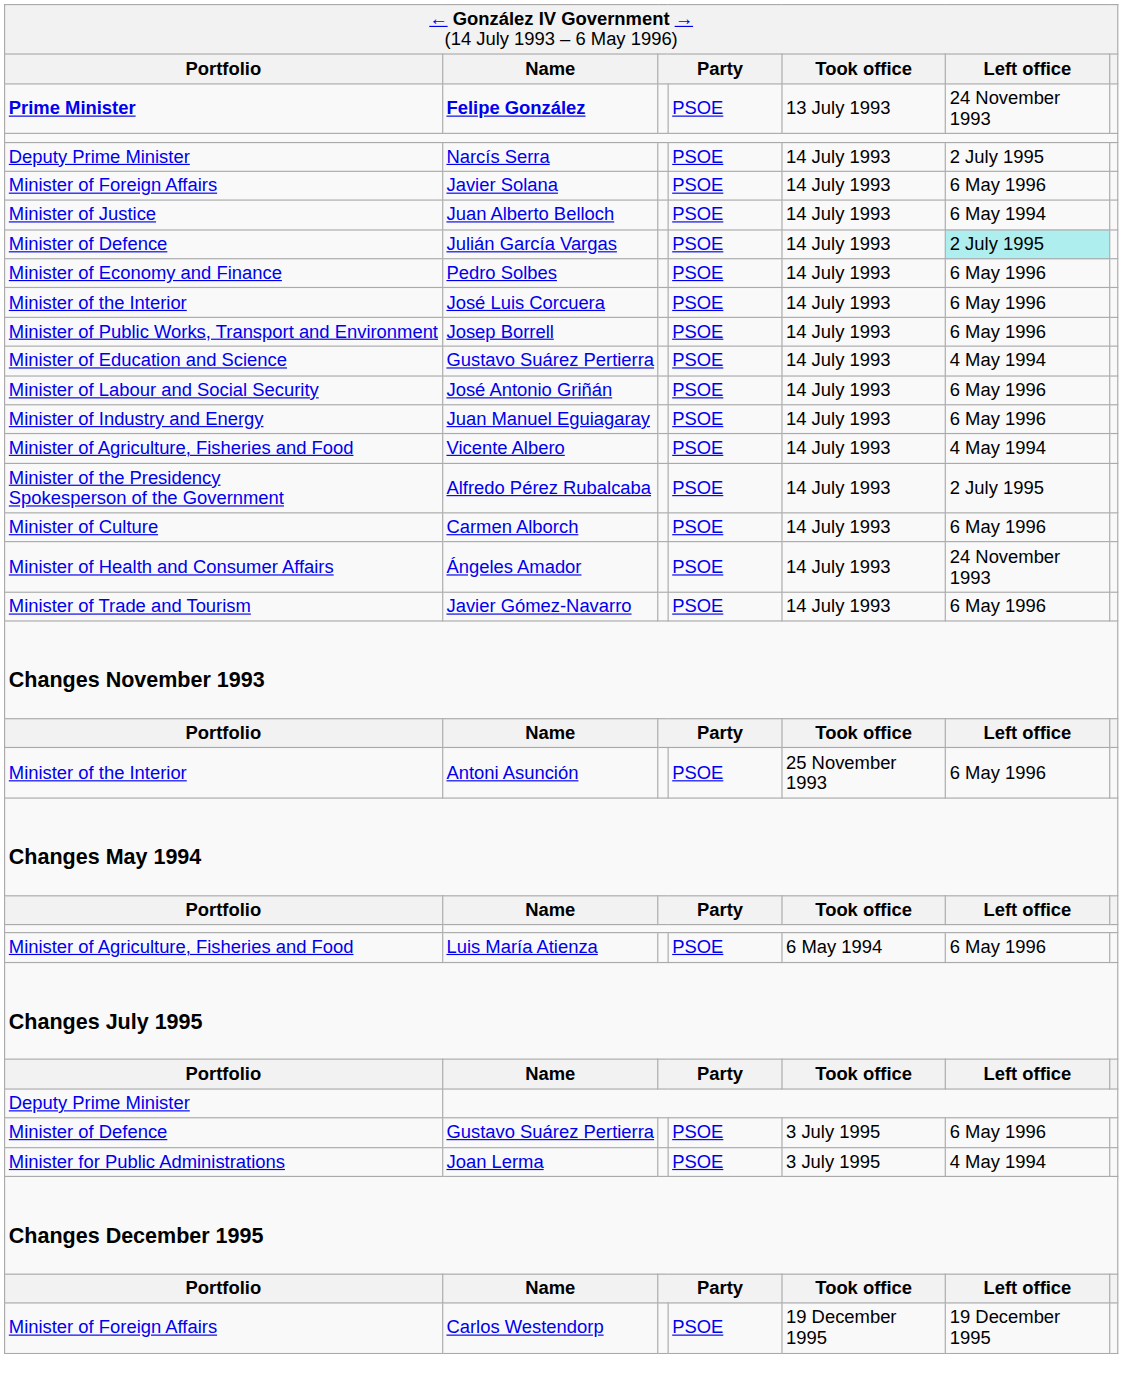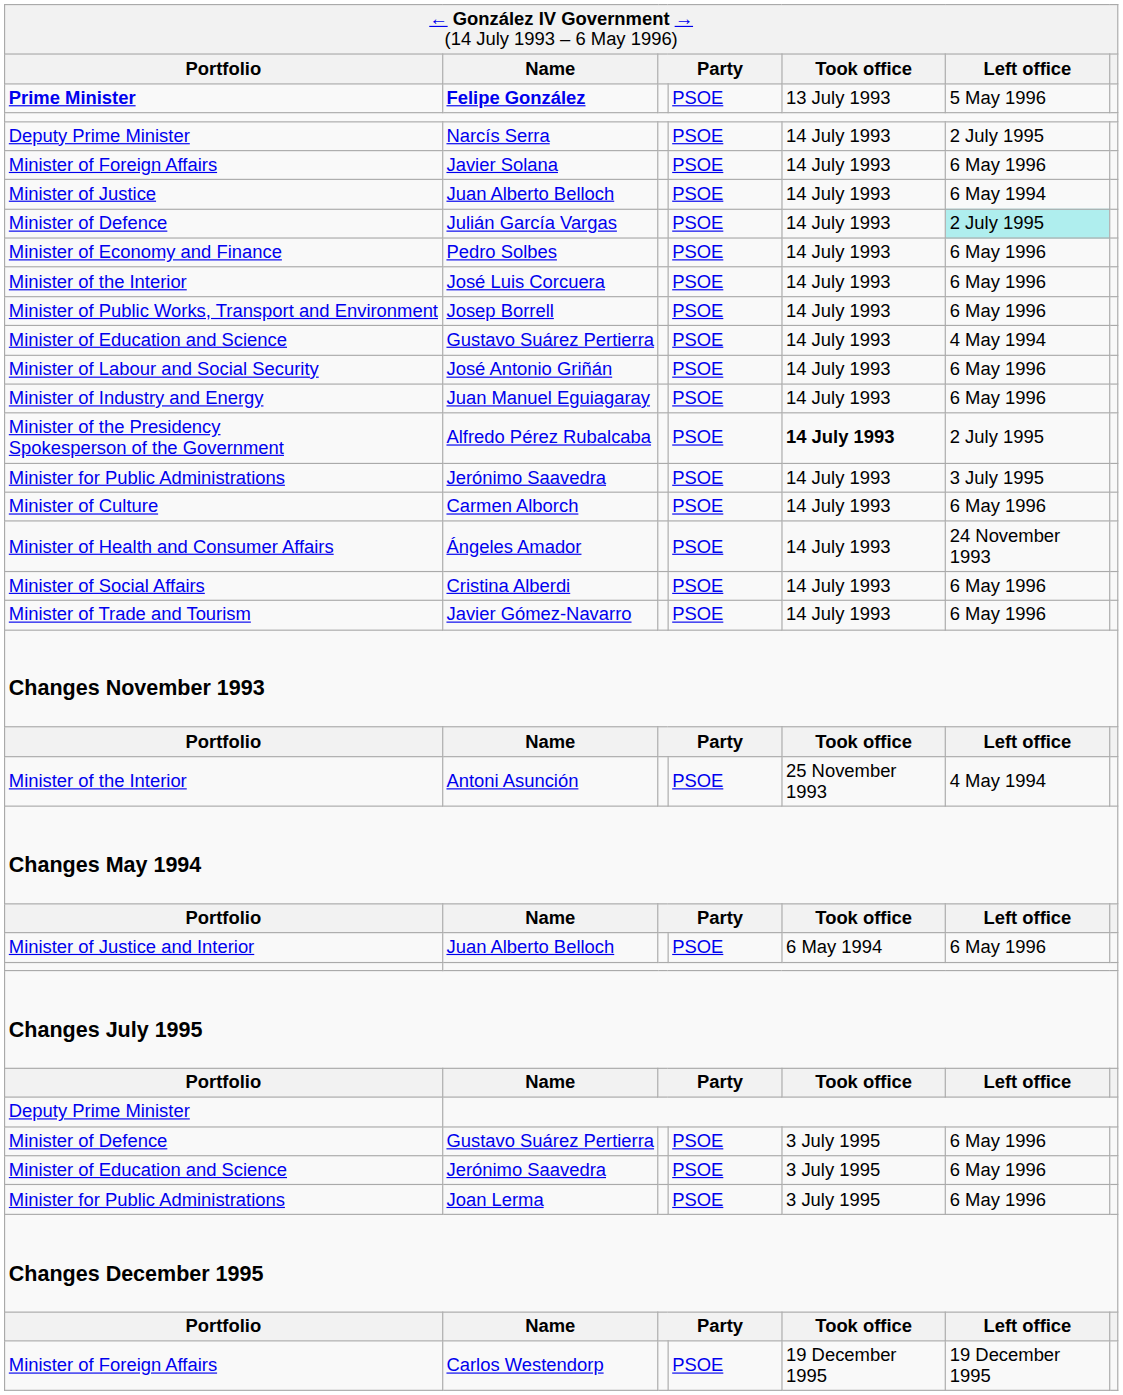(1005, 108) 24 November 1993 -> (998, 98) 5 May 1996
- row: (181, 448)
(838, 487) normal -> (840, 437) bold
+ row: (147, 477)
+ row: (107, 585)
(998, 772) 6 May 1996 -> (998, 781) 4 May 1994
+ row: (132, 947)
- row: (181, 947)
+ row: (148, 1170)
(998, 1161) 4 May 1994 -> (998, 1199) 6 May 1996
